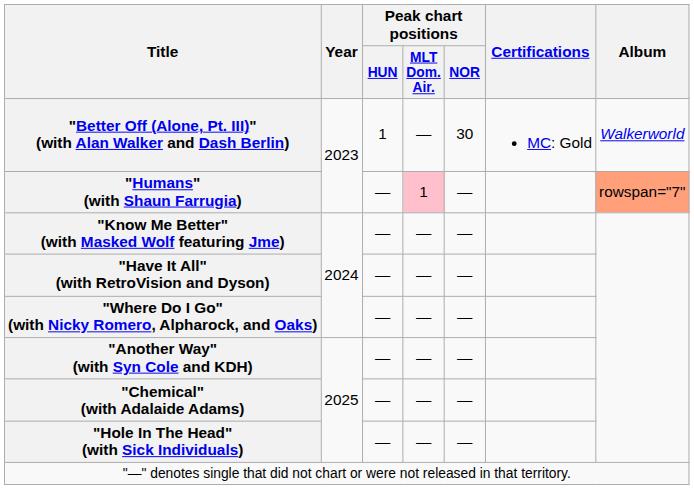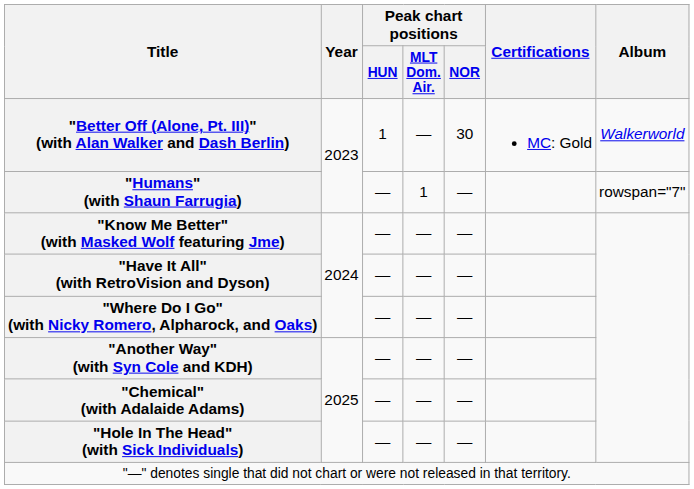(424, 191) pink background -> (424, 191) no background
(642, 191) lightsalmon background -> (642, 191) no background
